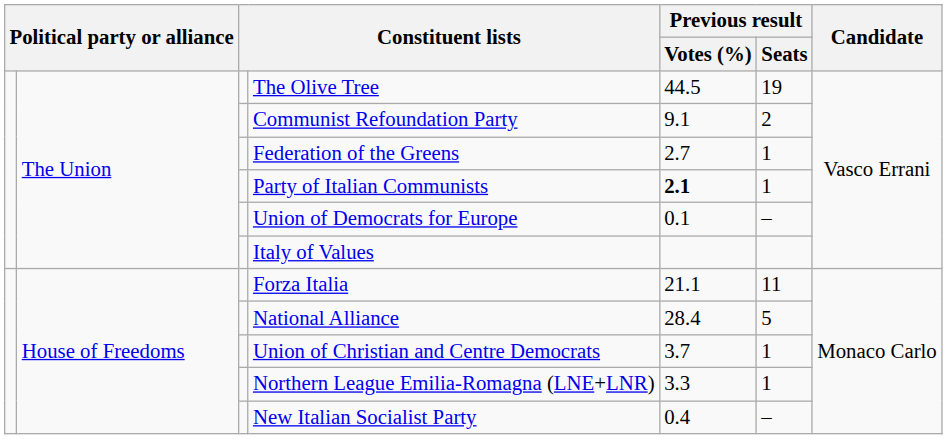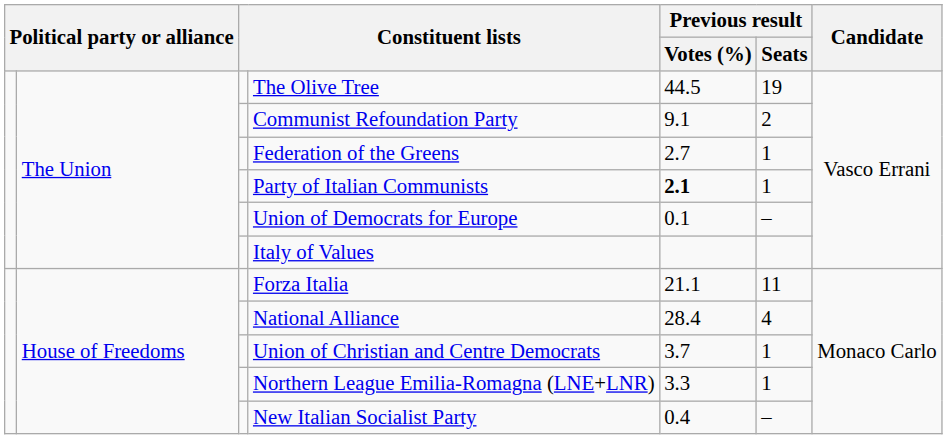(767, 317) 5 -> (767, 317) 4
